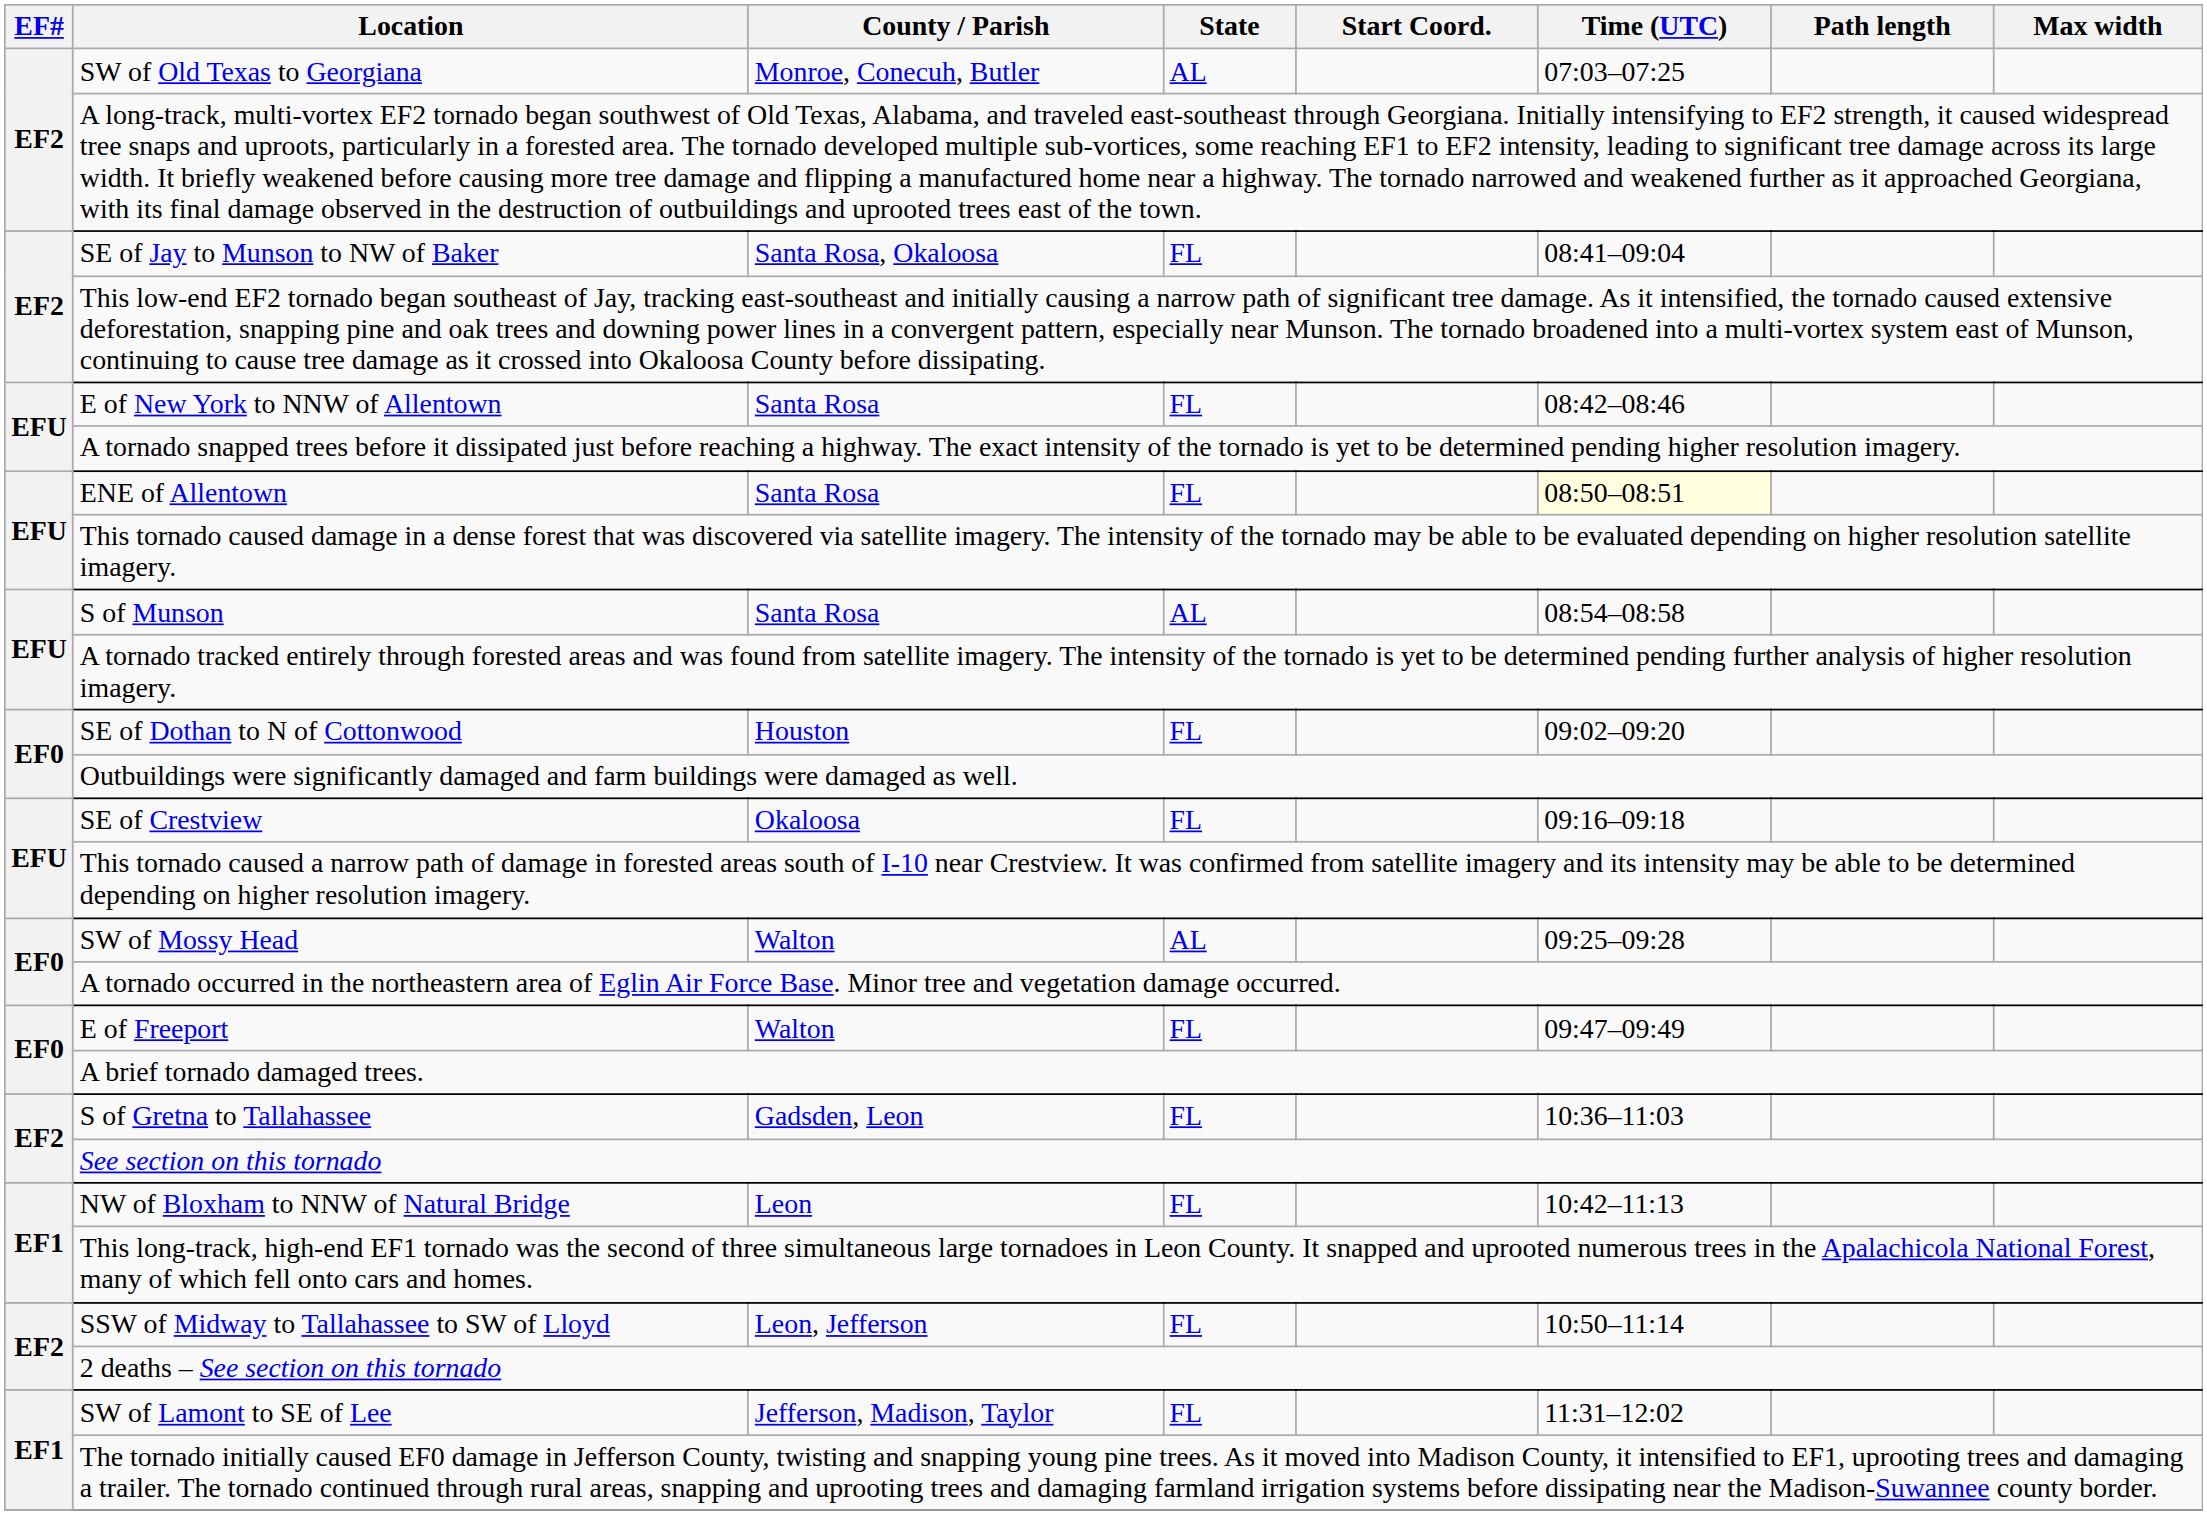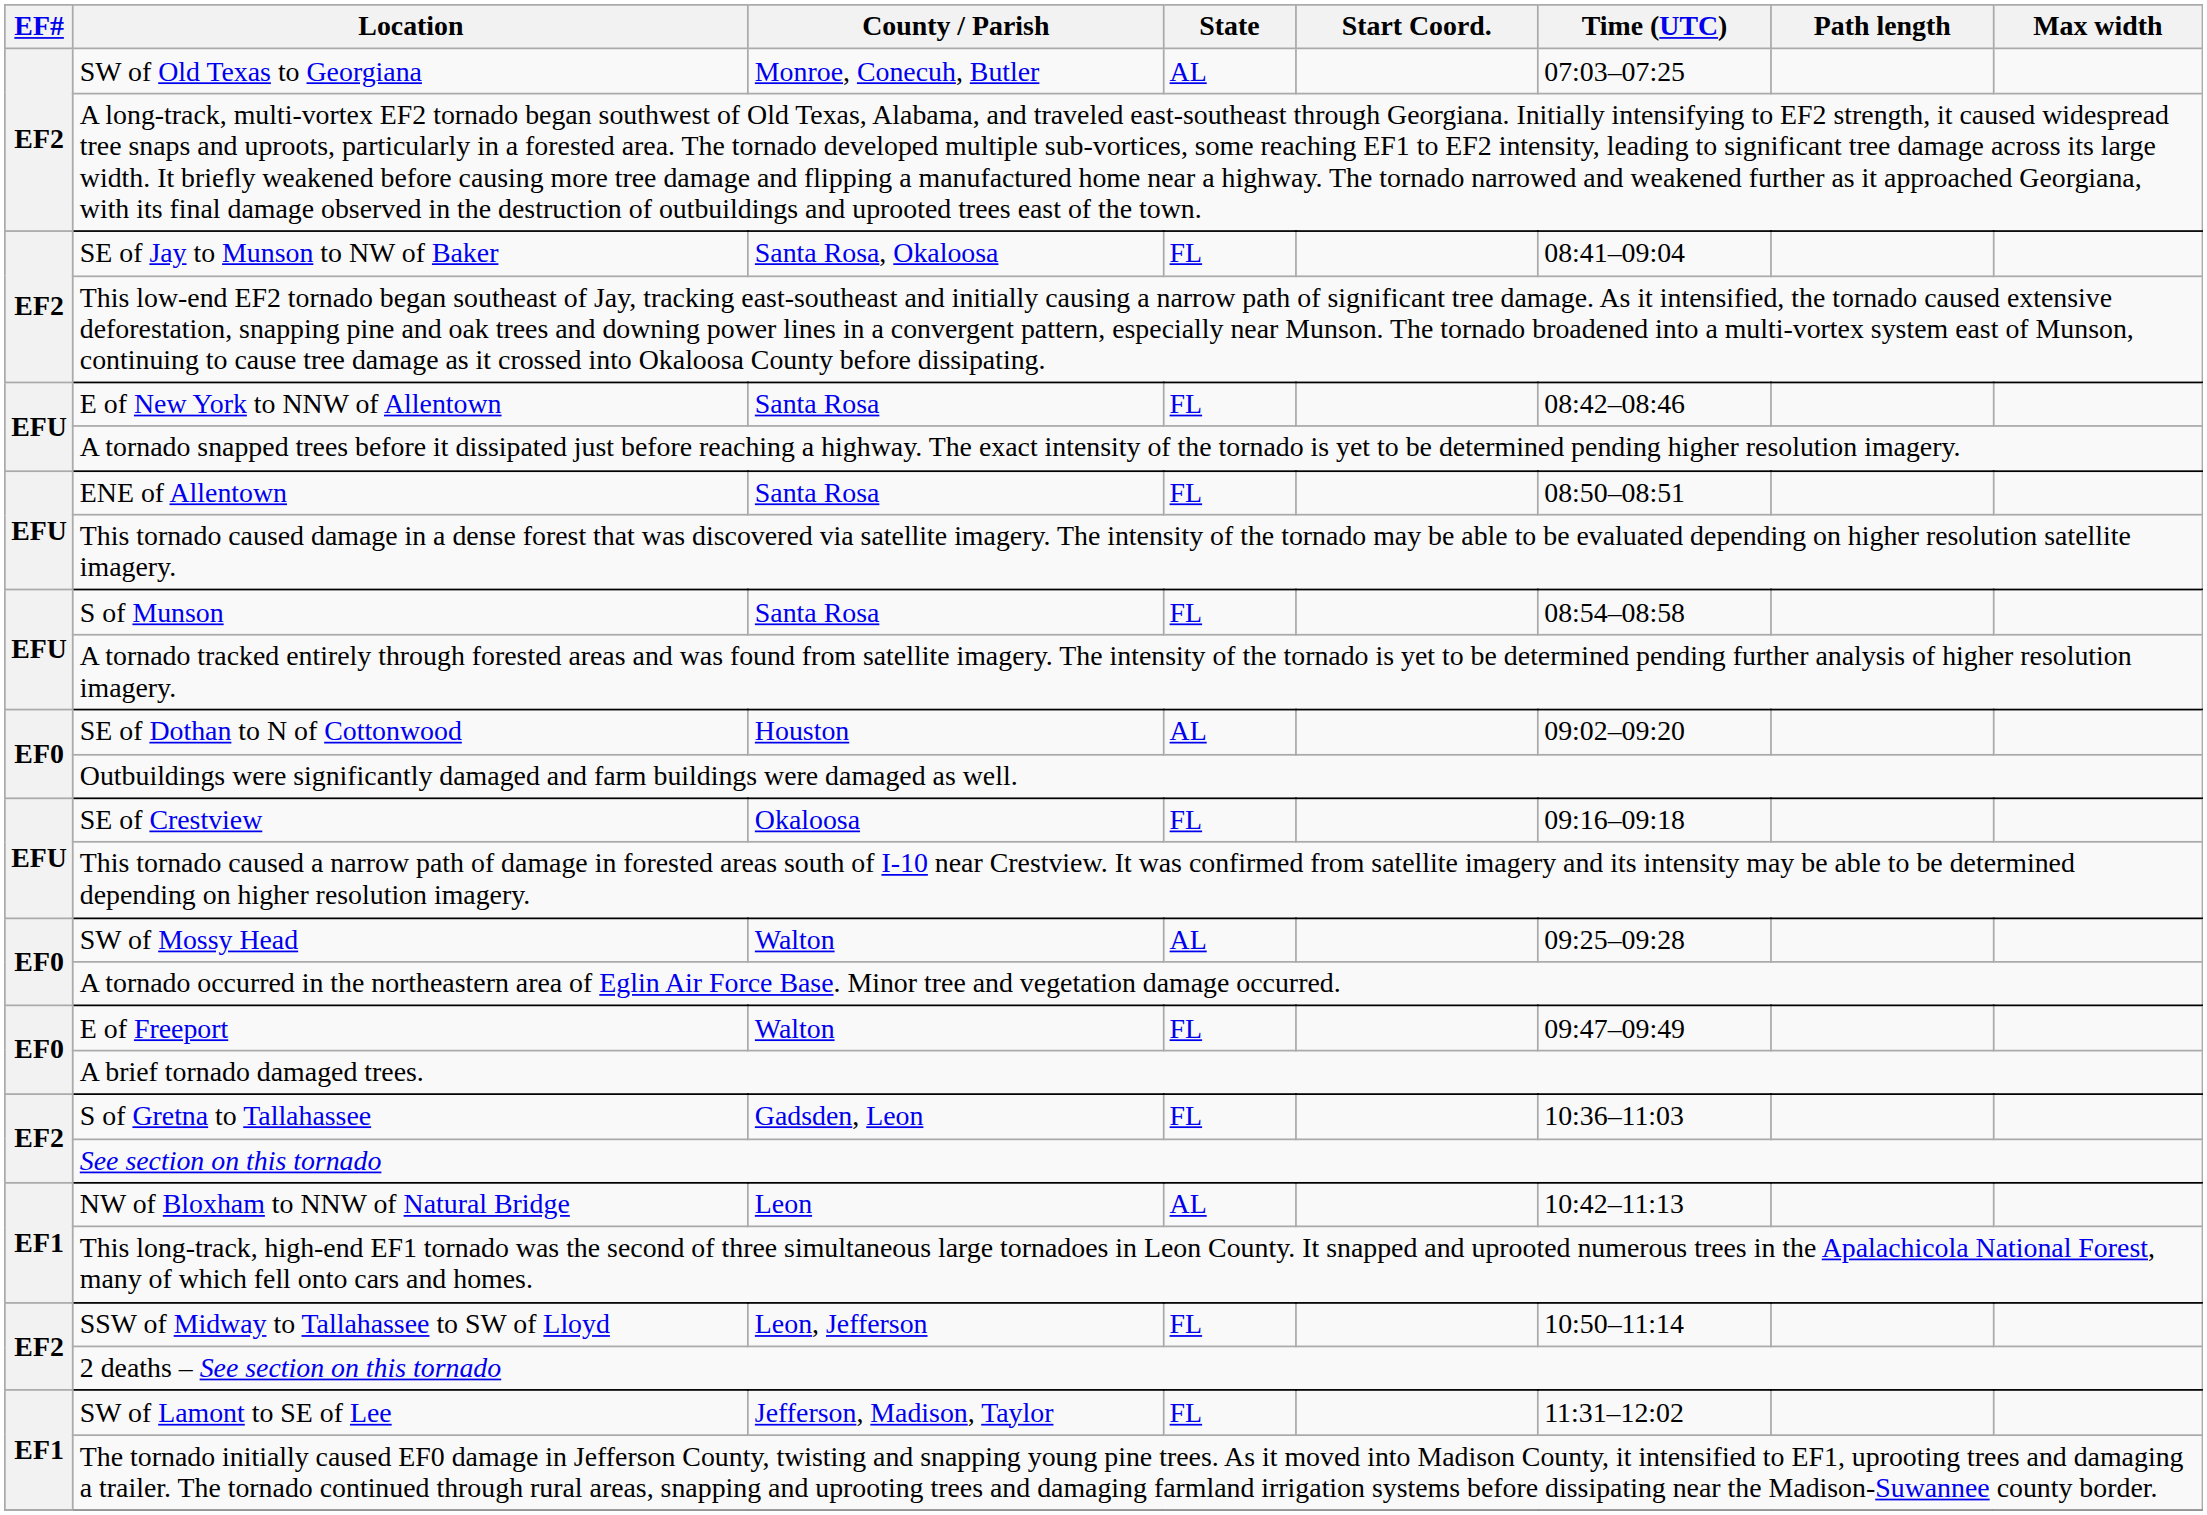(1615, 492) lightyellow background -> (1615, 492) no background
(1188, 611) AL -> (1186, 611) FL
(1186, 731) FL -> (1188, 731) AL
(1186, 1204) FL -> (1188, 1204) AL
